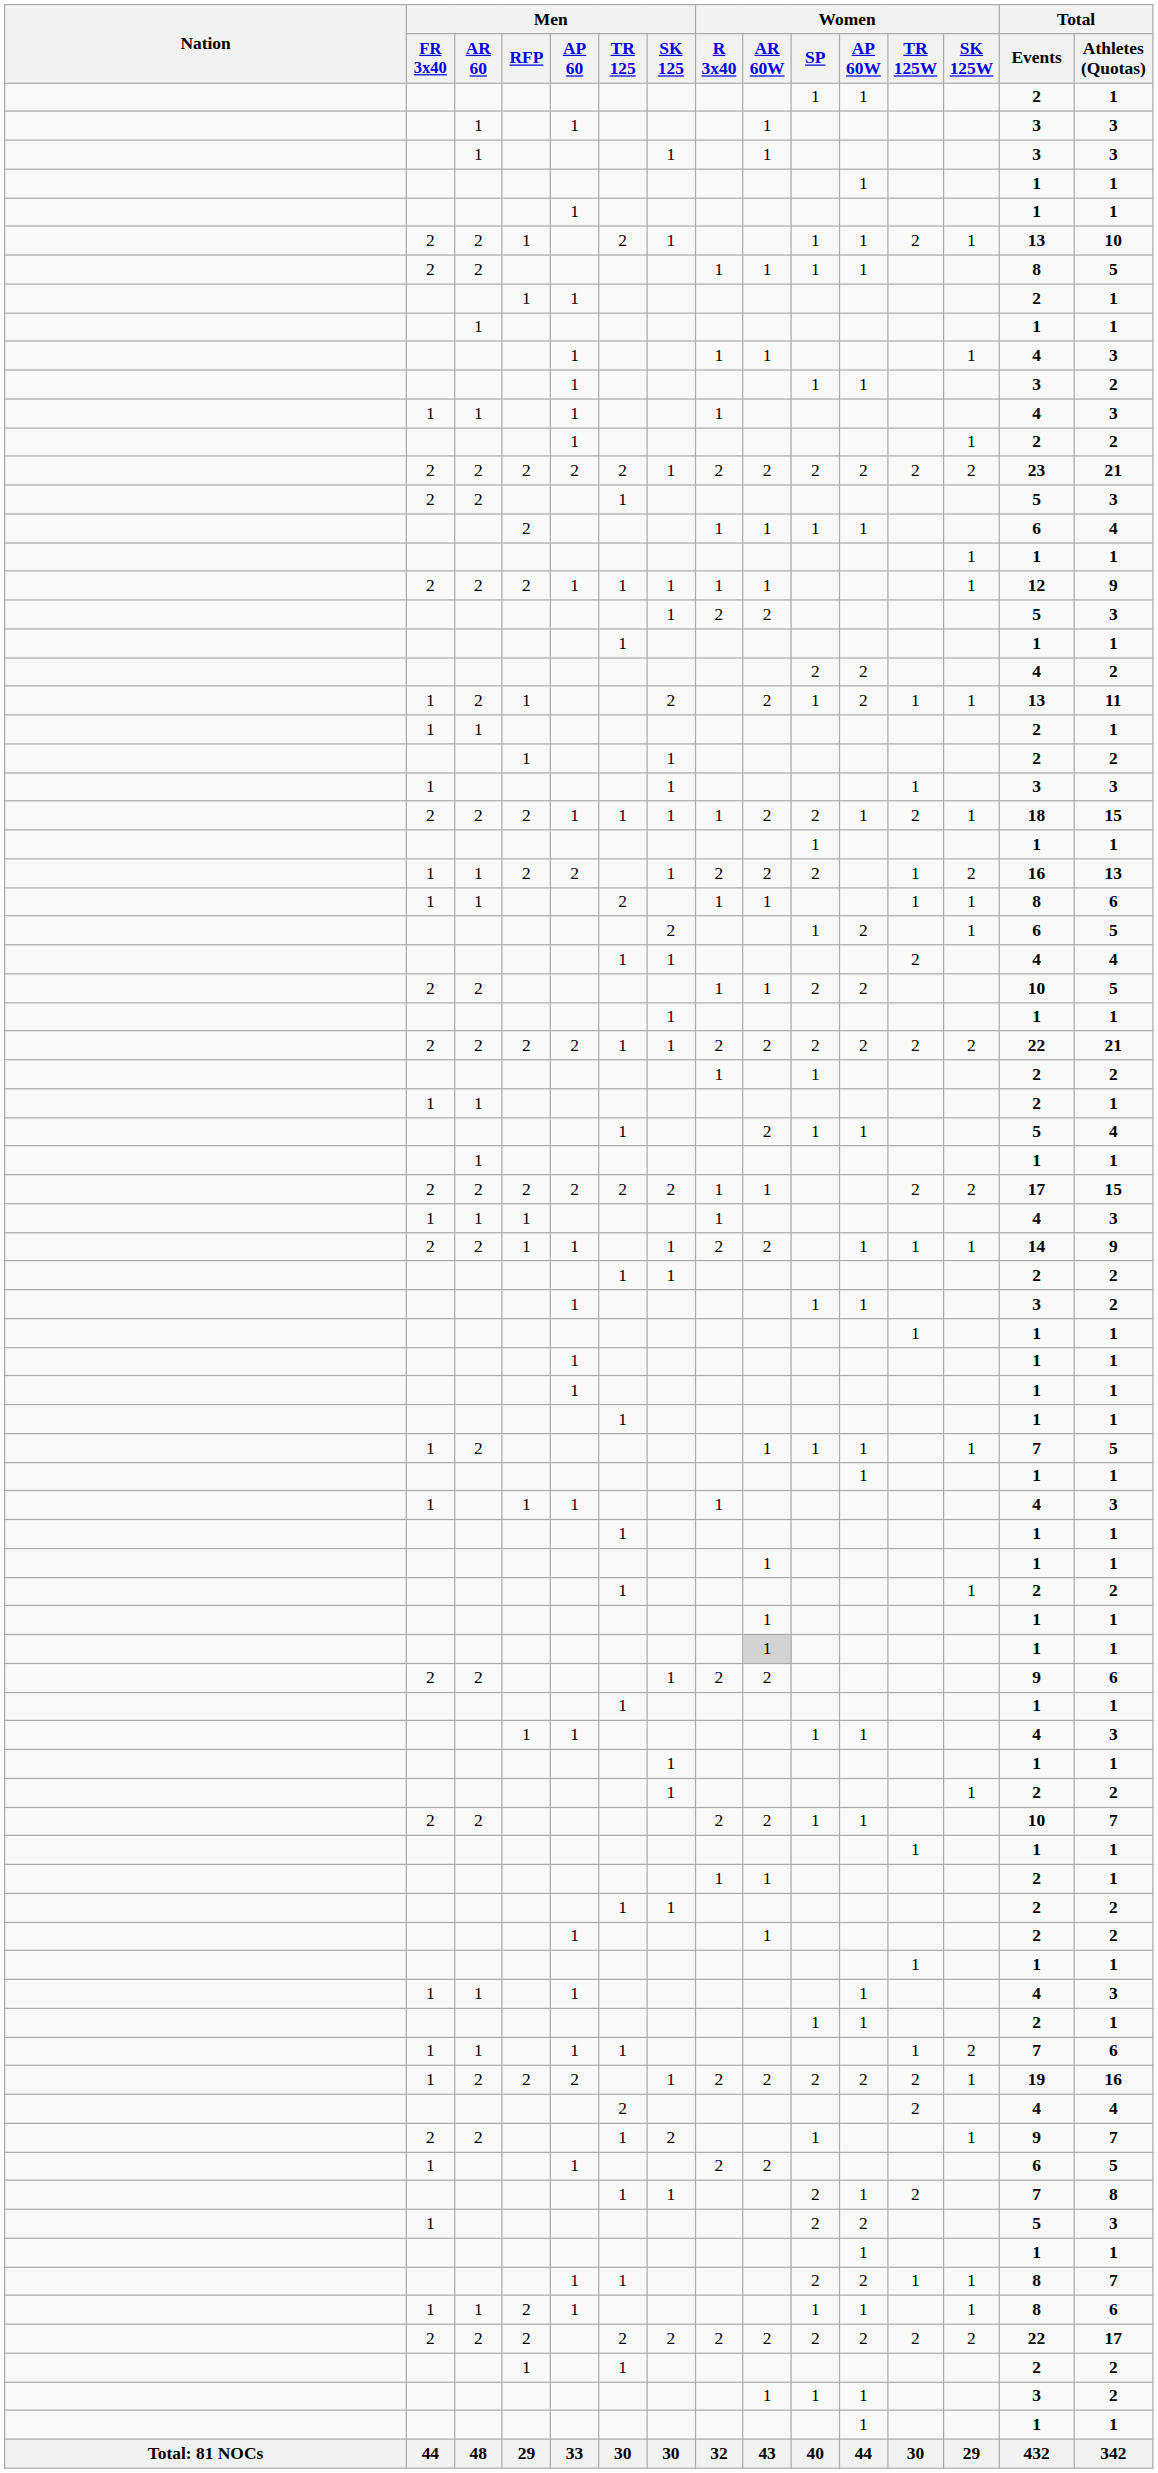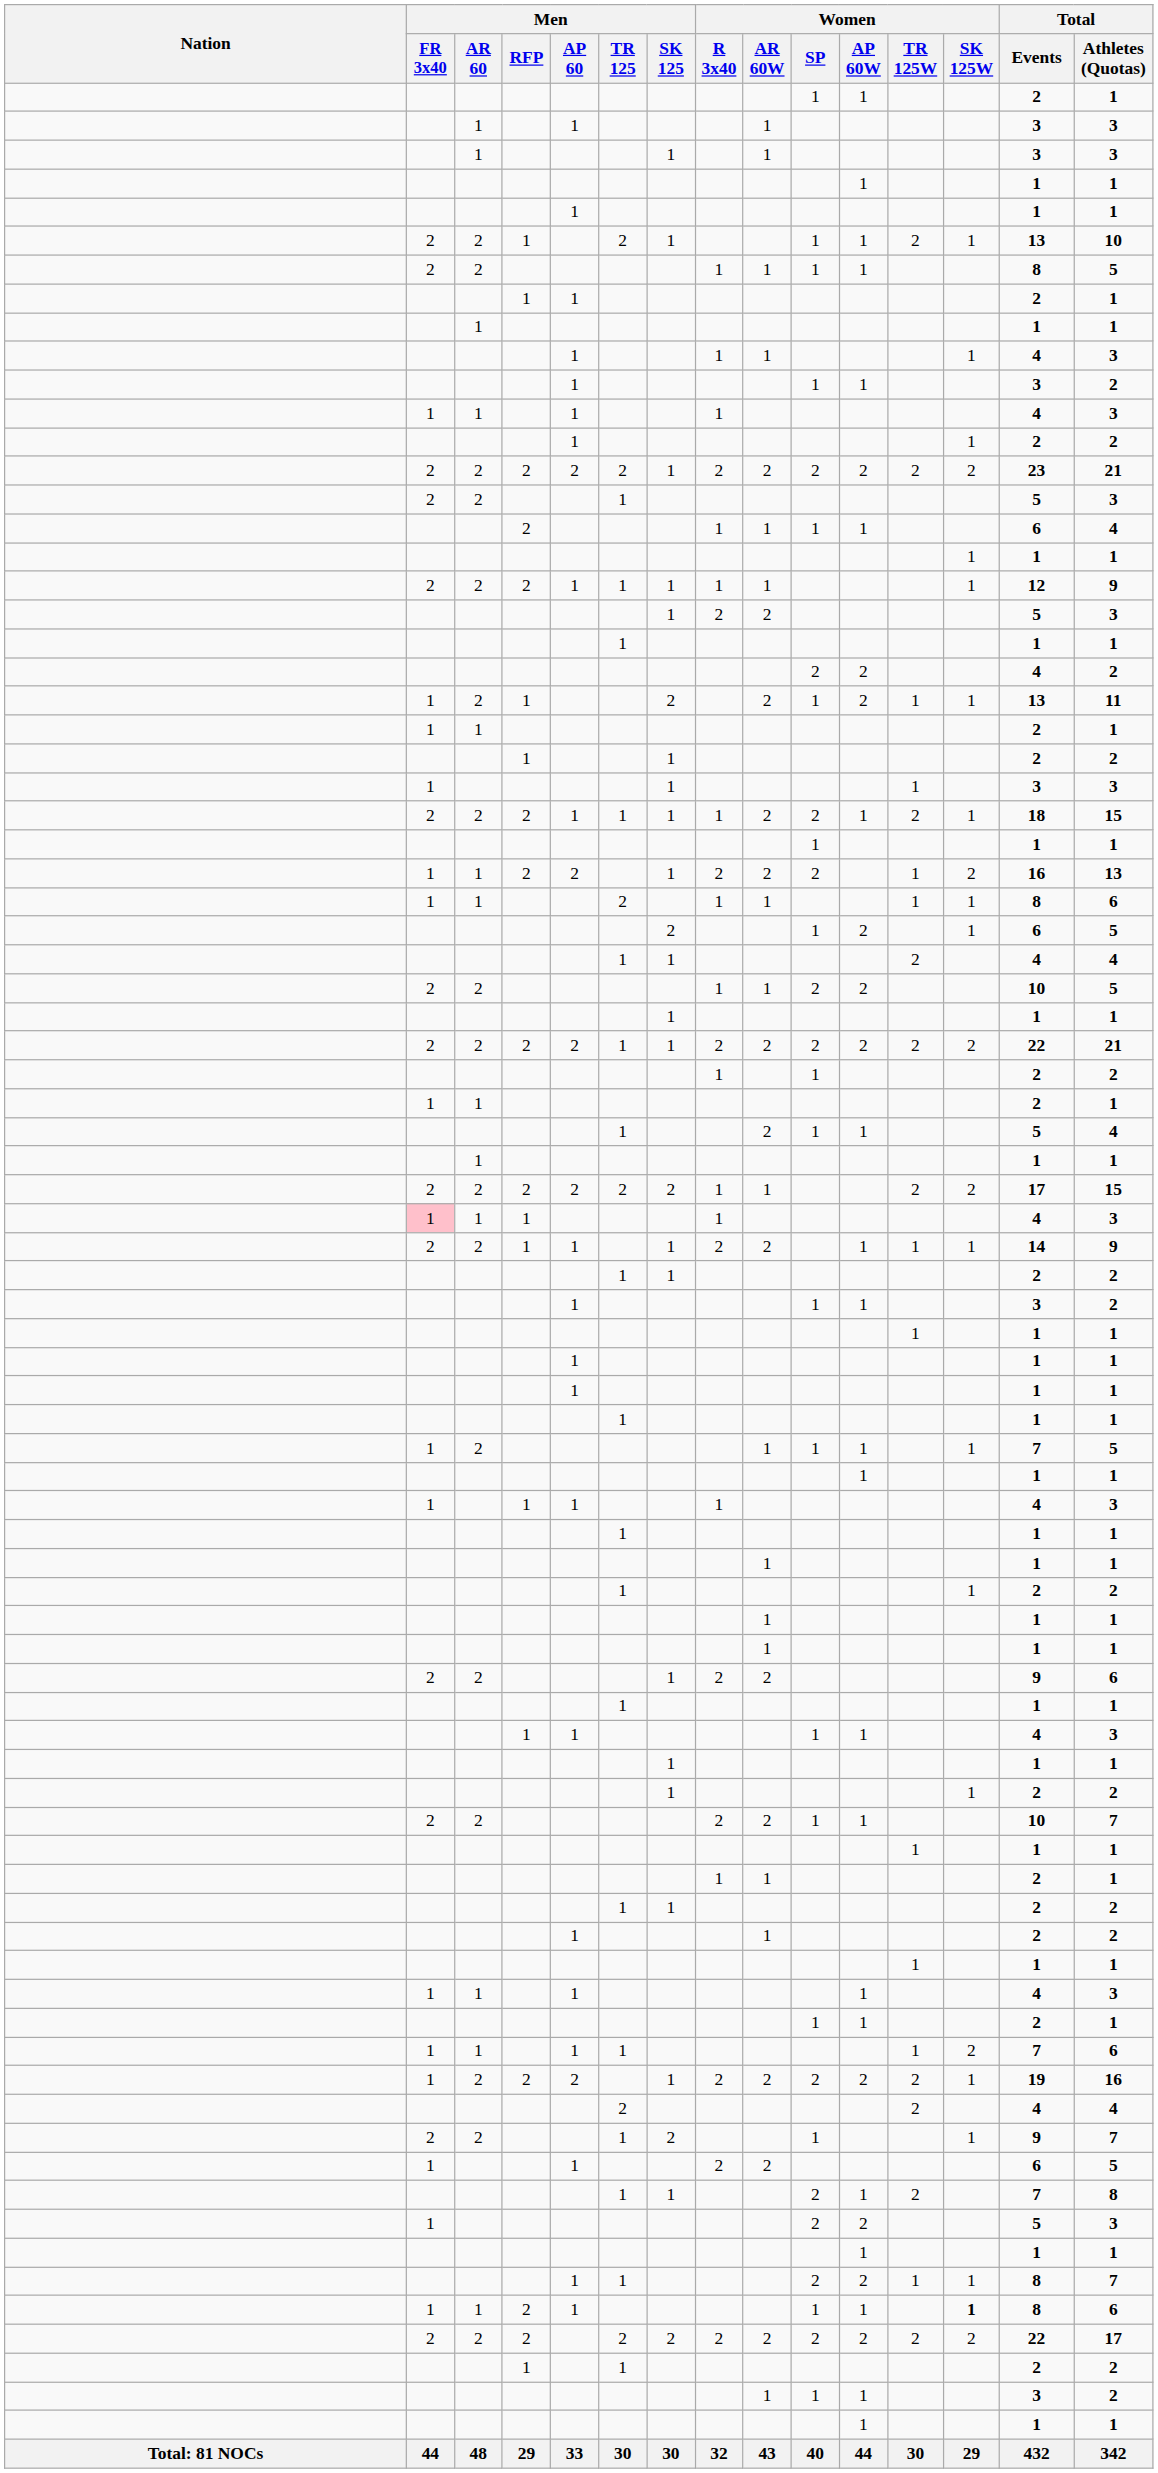(430, 1218) no background -> (430, 1218) pink background
(767, 1649) lightgrey background -> (767, 1649) no background
(971, 2310) normal -> (971, 2310) bold
